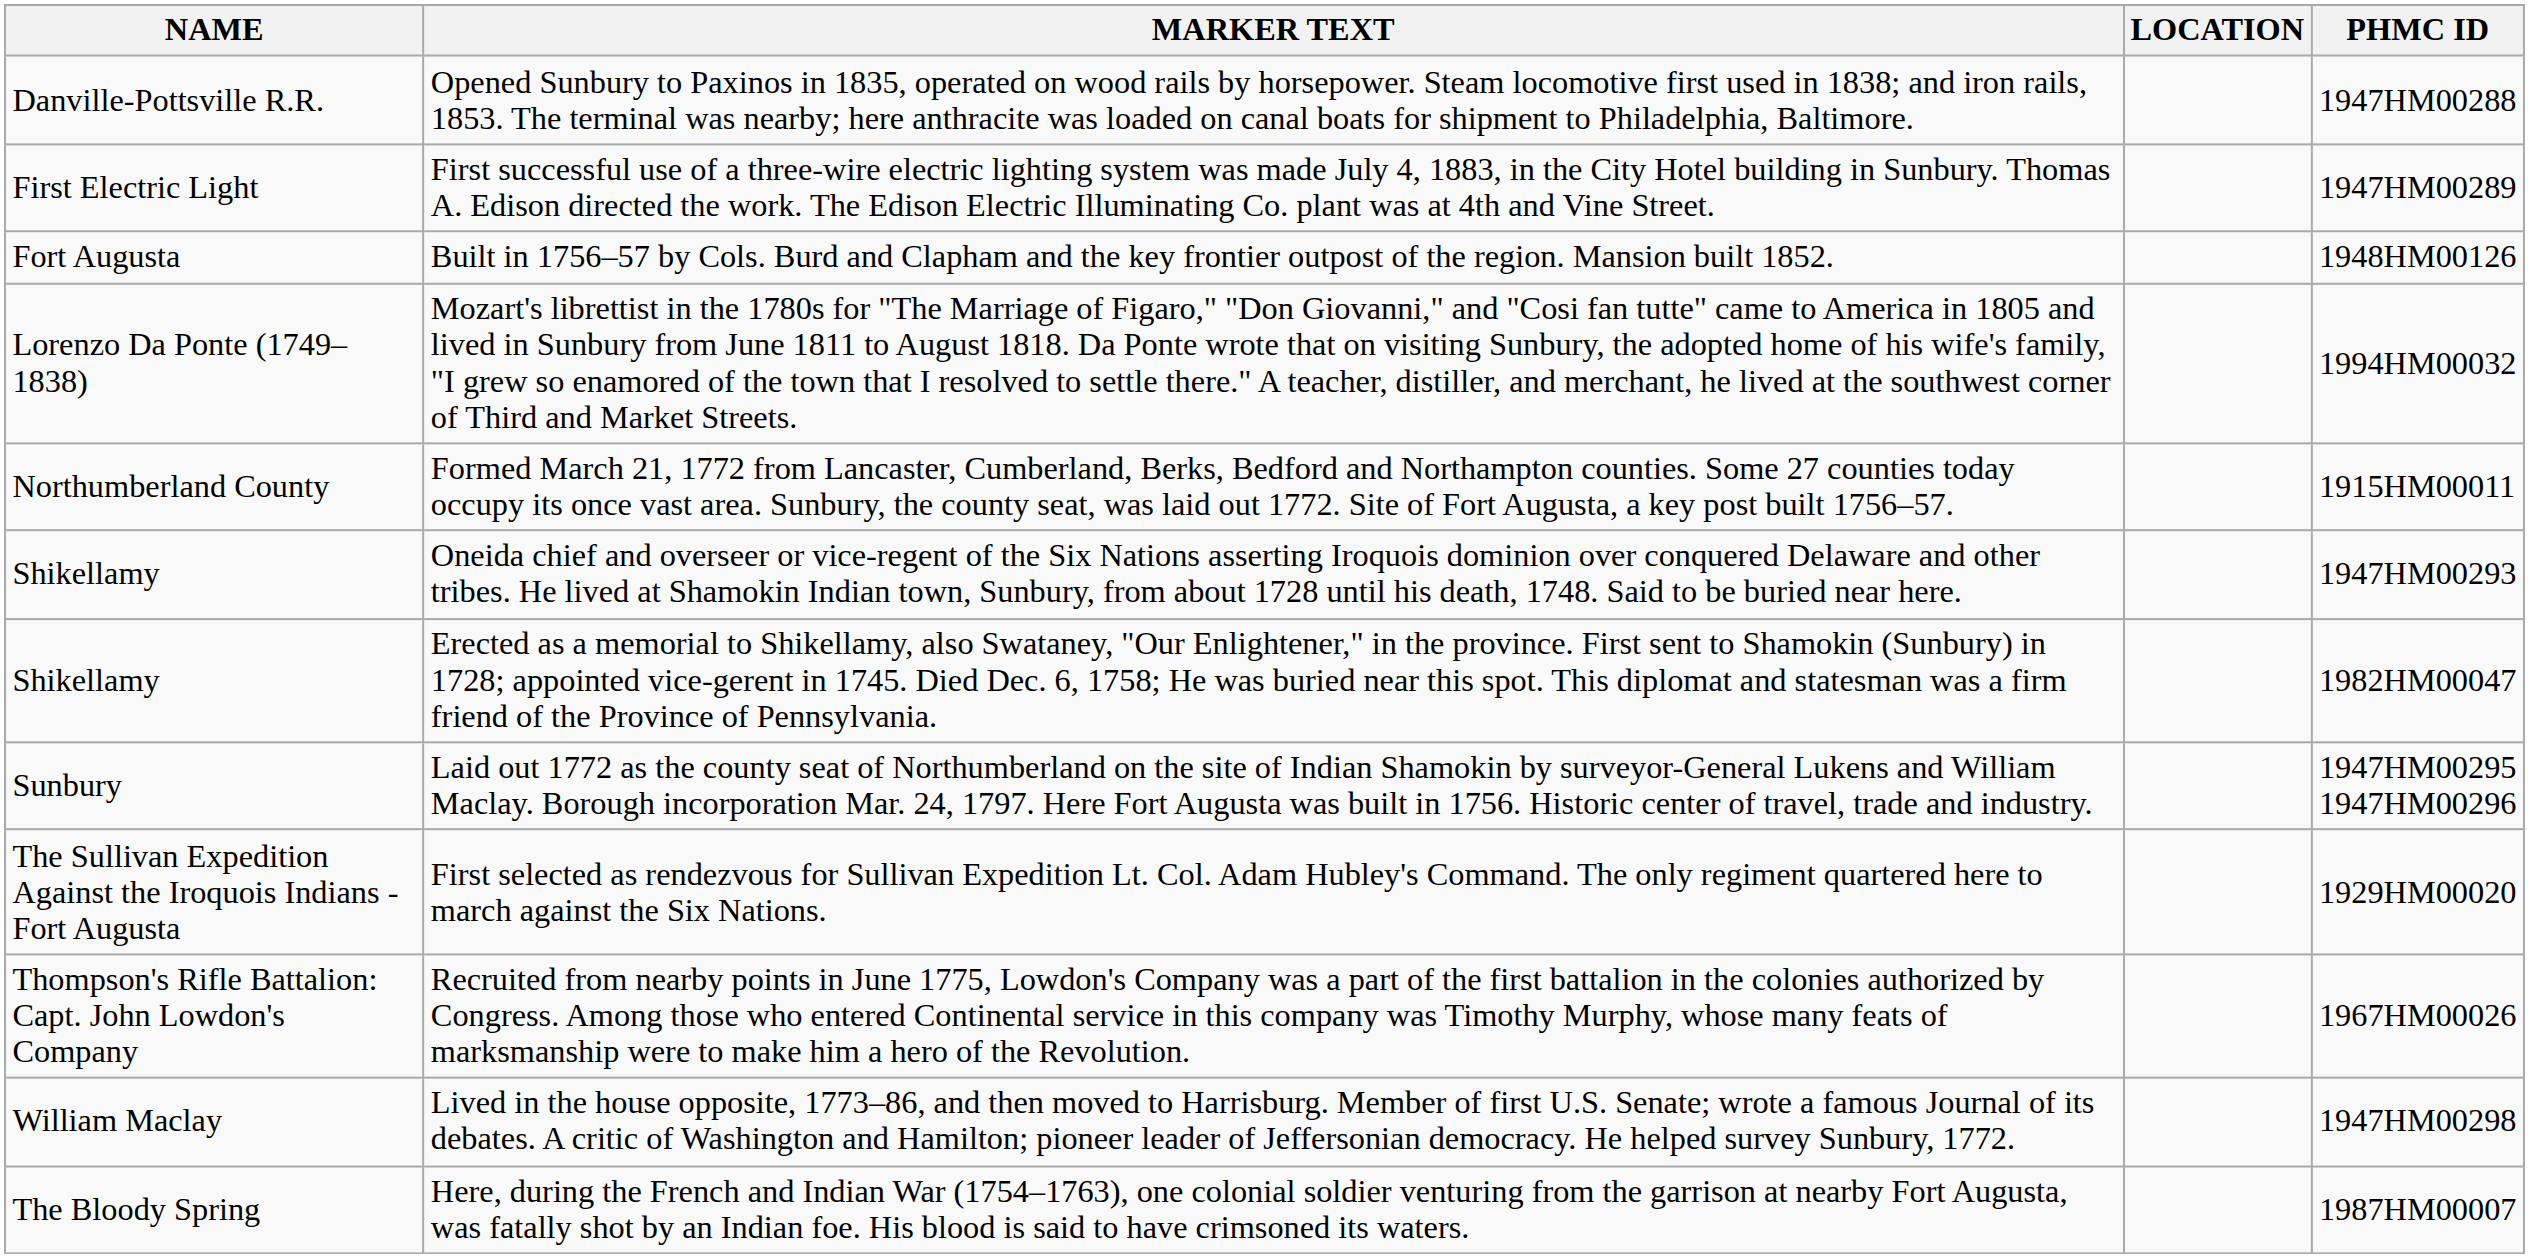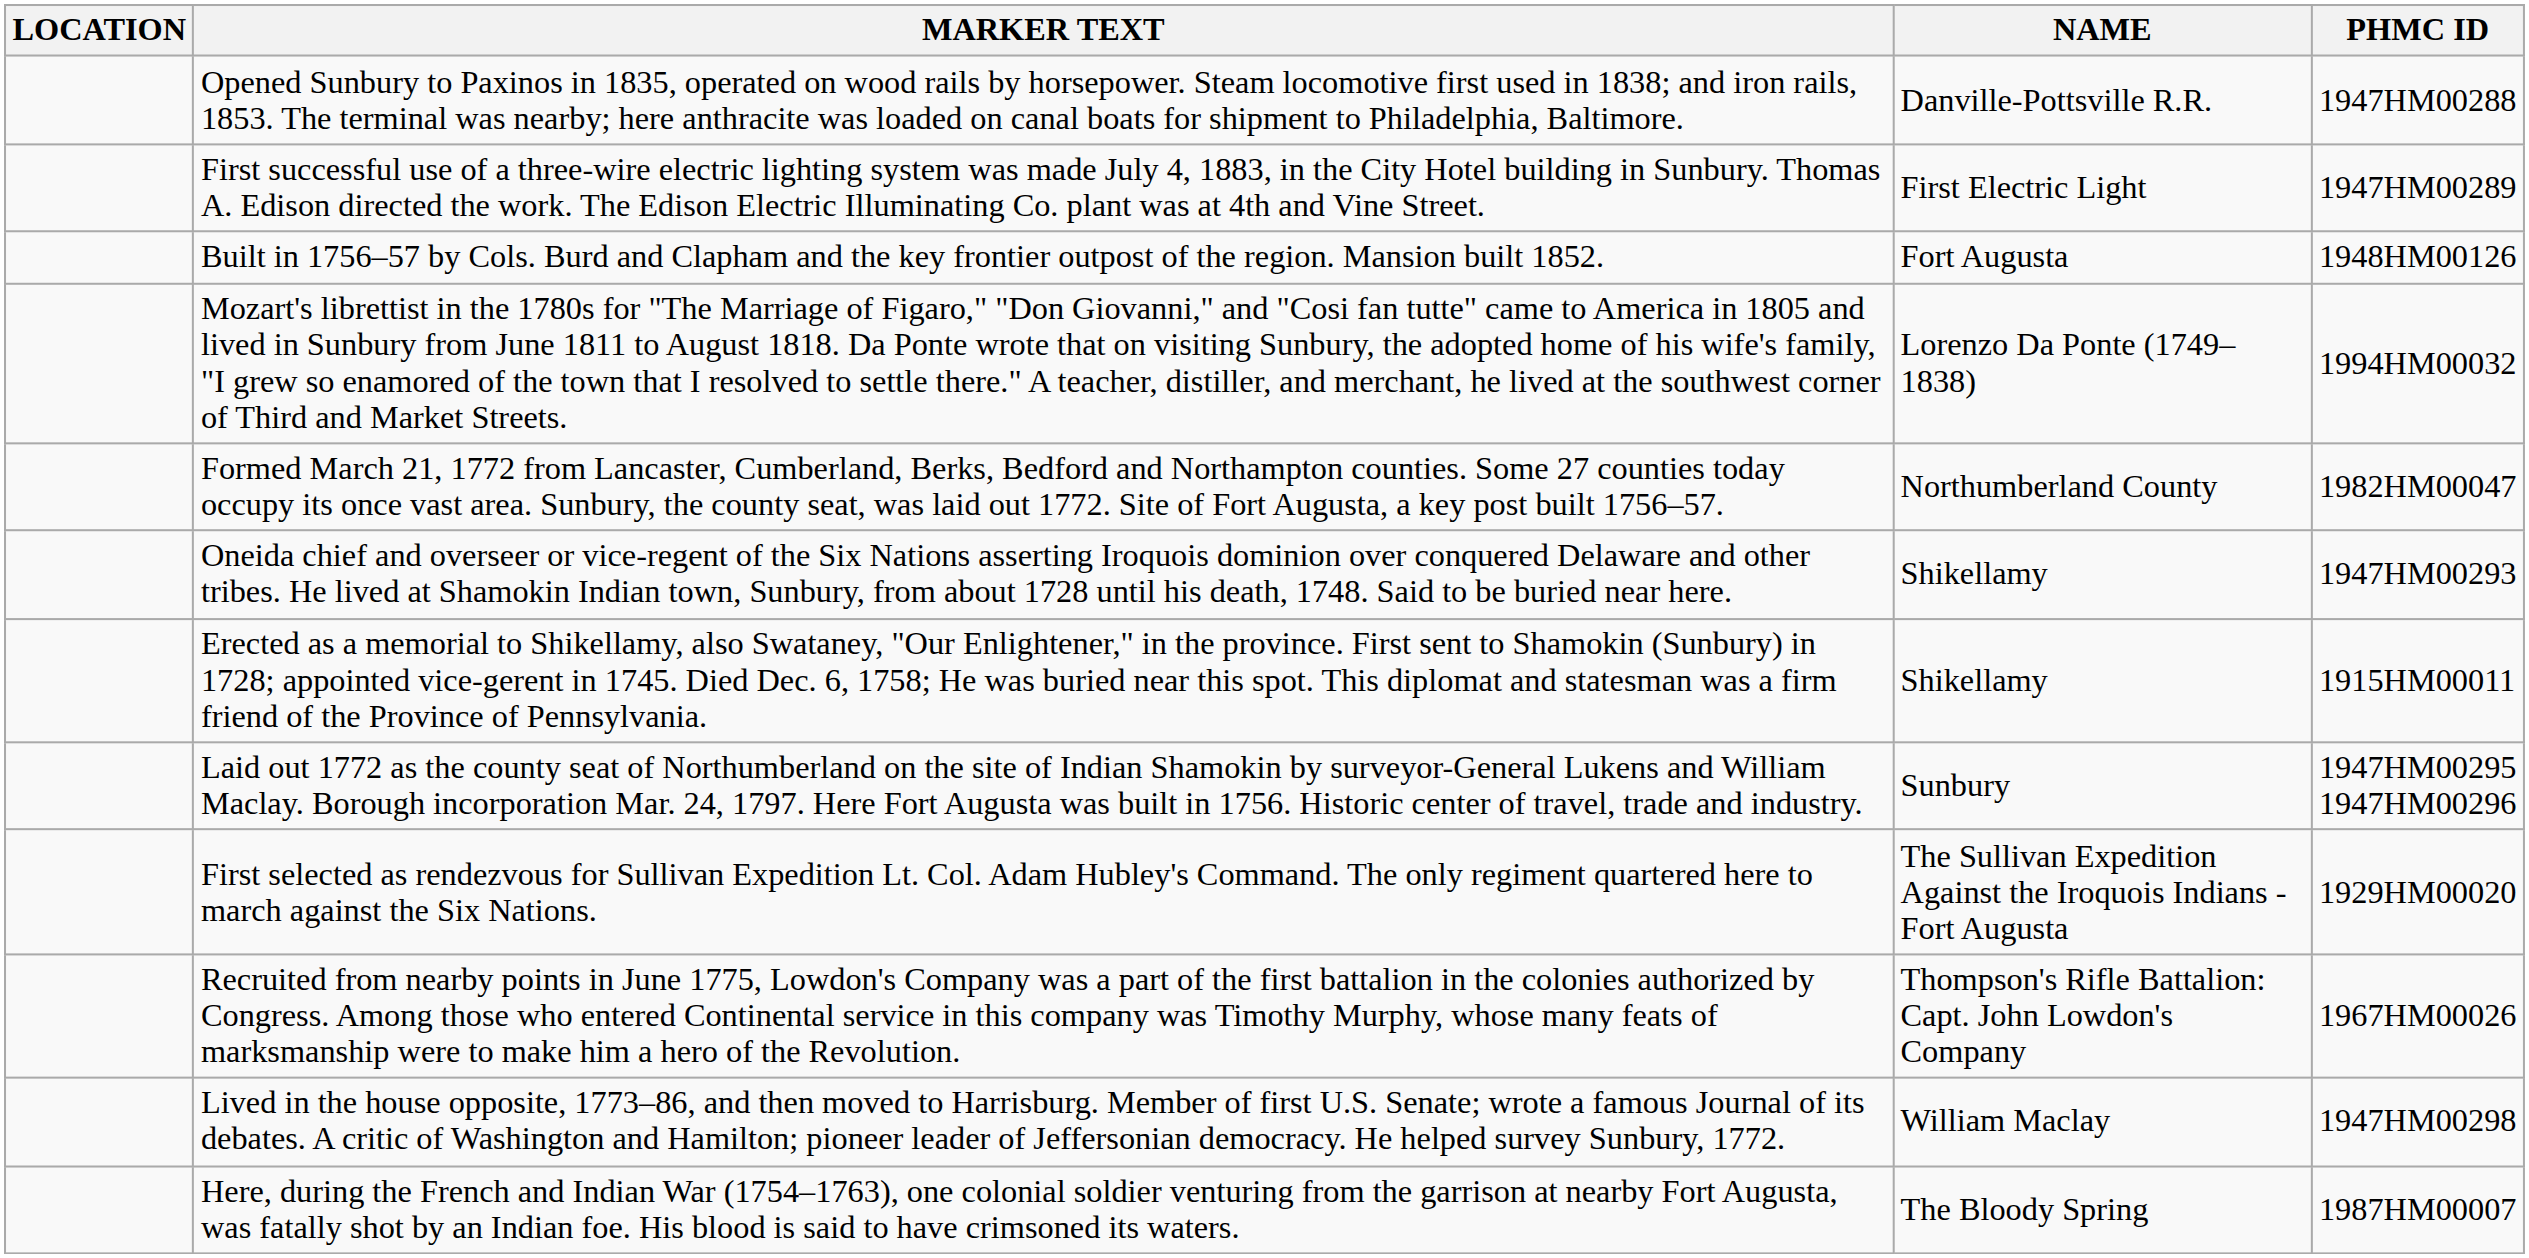columns swapped: (214, 30) <-> (2217, 30)
(2417, 486) 1915HM00011 -> (2418, 486) 1982HM00047
(2418, 679) 1982HM00047 -> (2417, 679) 1915HM00011
